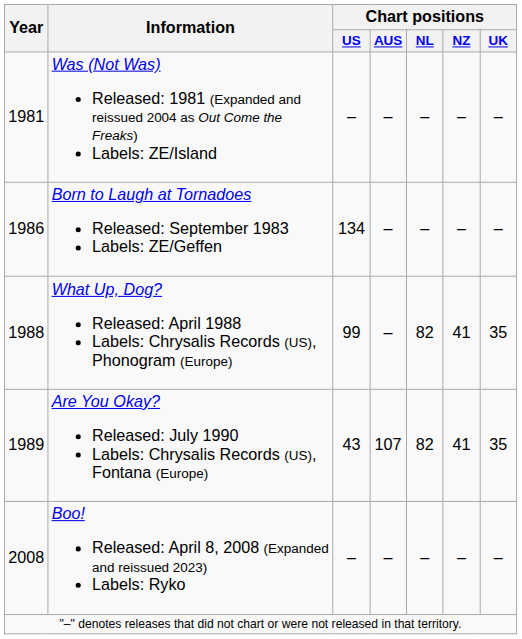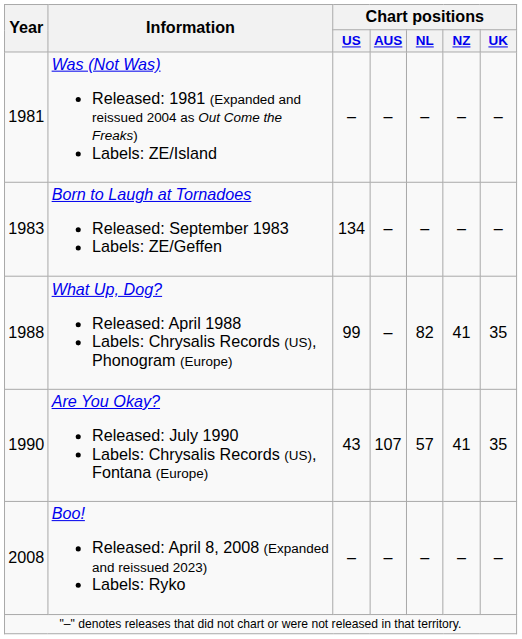(26, 229) 1986 -> (26, 229) 1983
(26, 445) 1989 -> (26, 445) 1990
(425, 445) 82 -> (425, 445) 57
